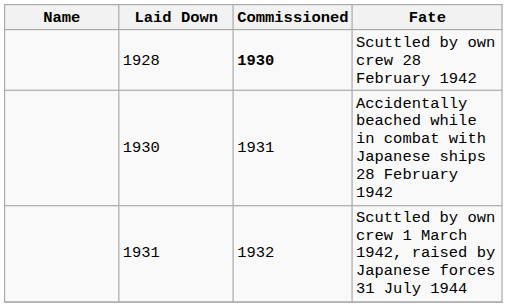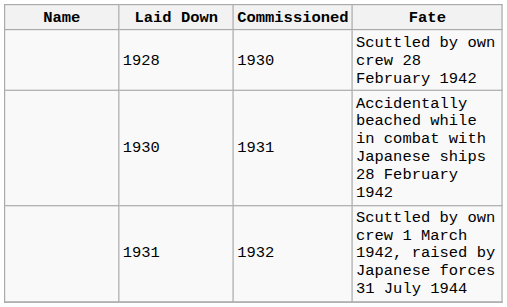(256, 60) bold -> (256, 60) normal
